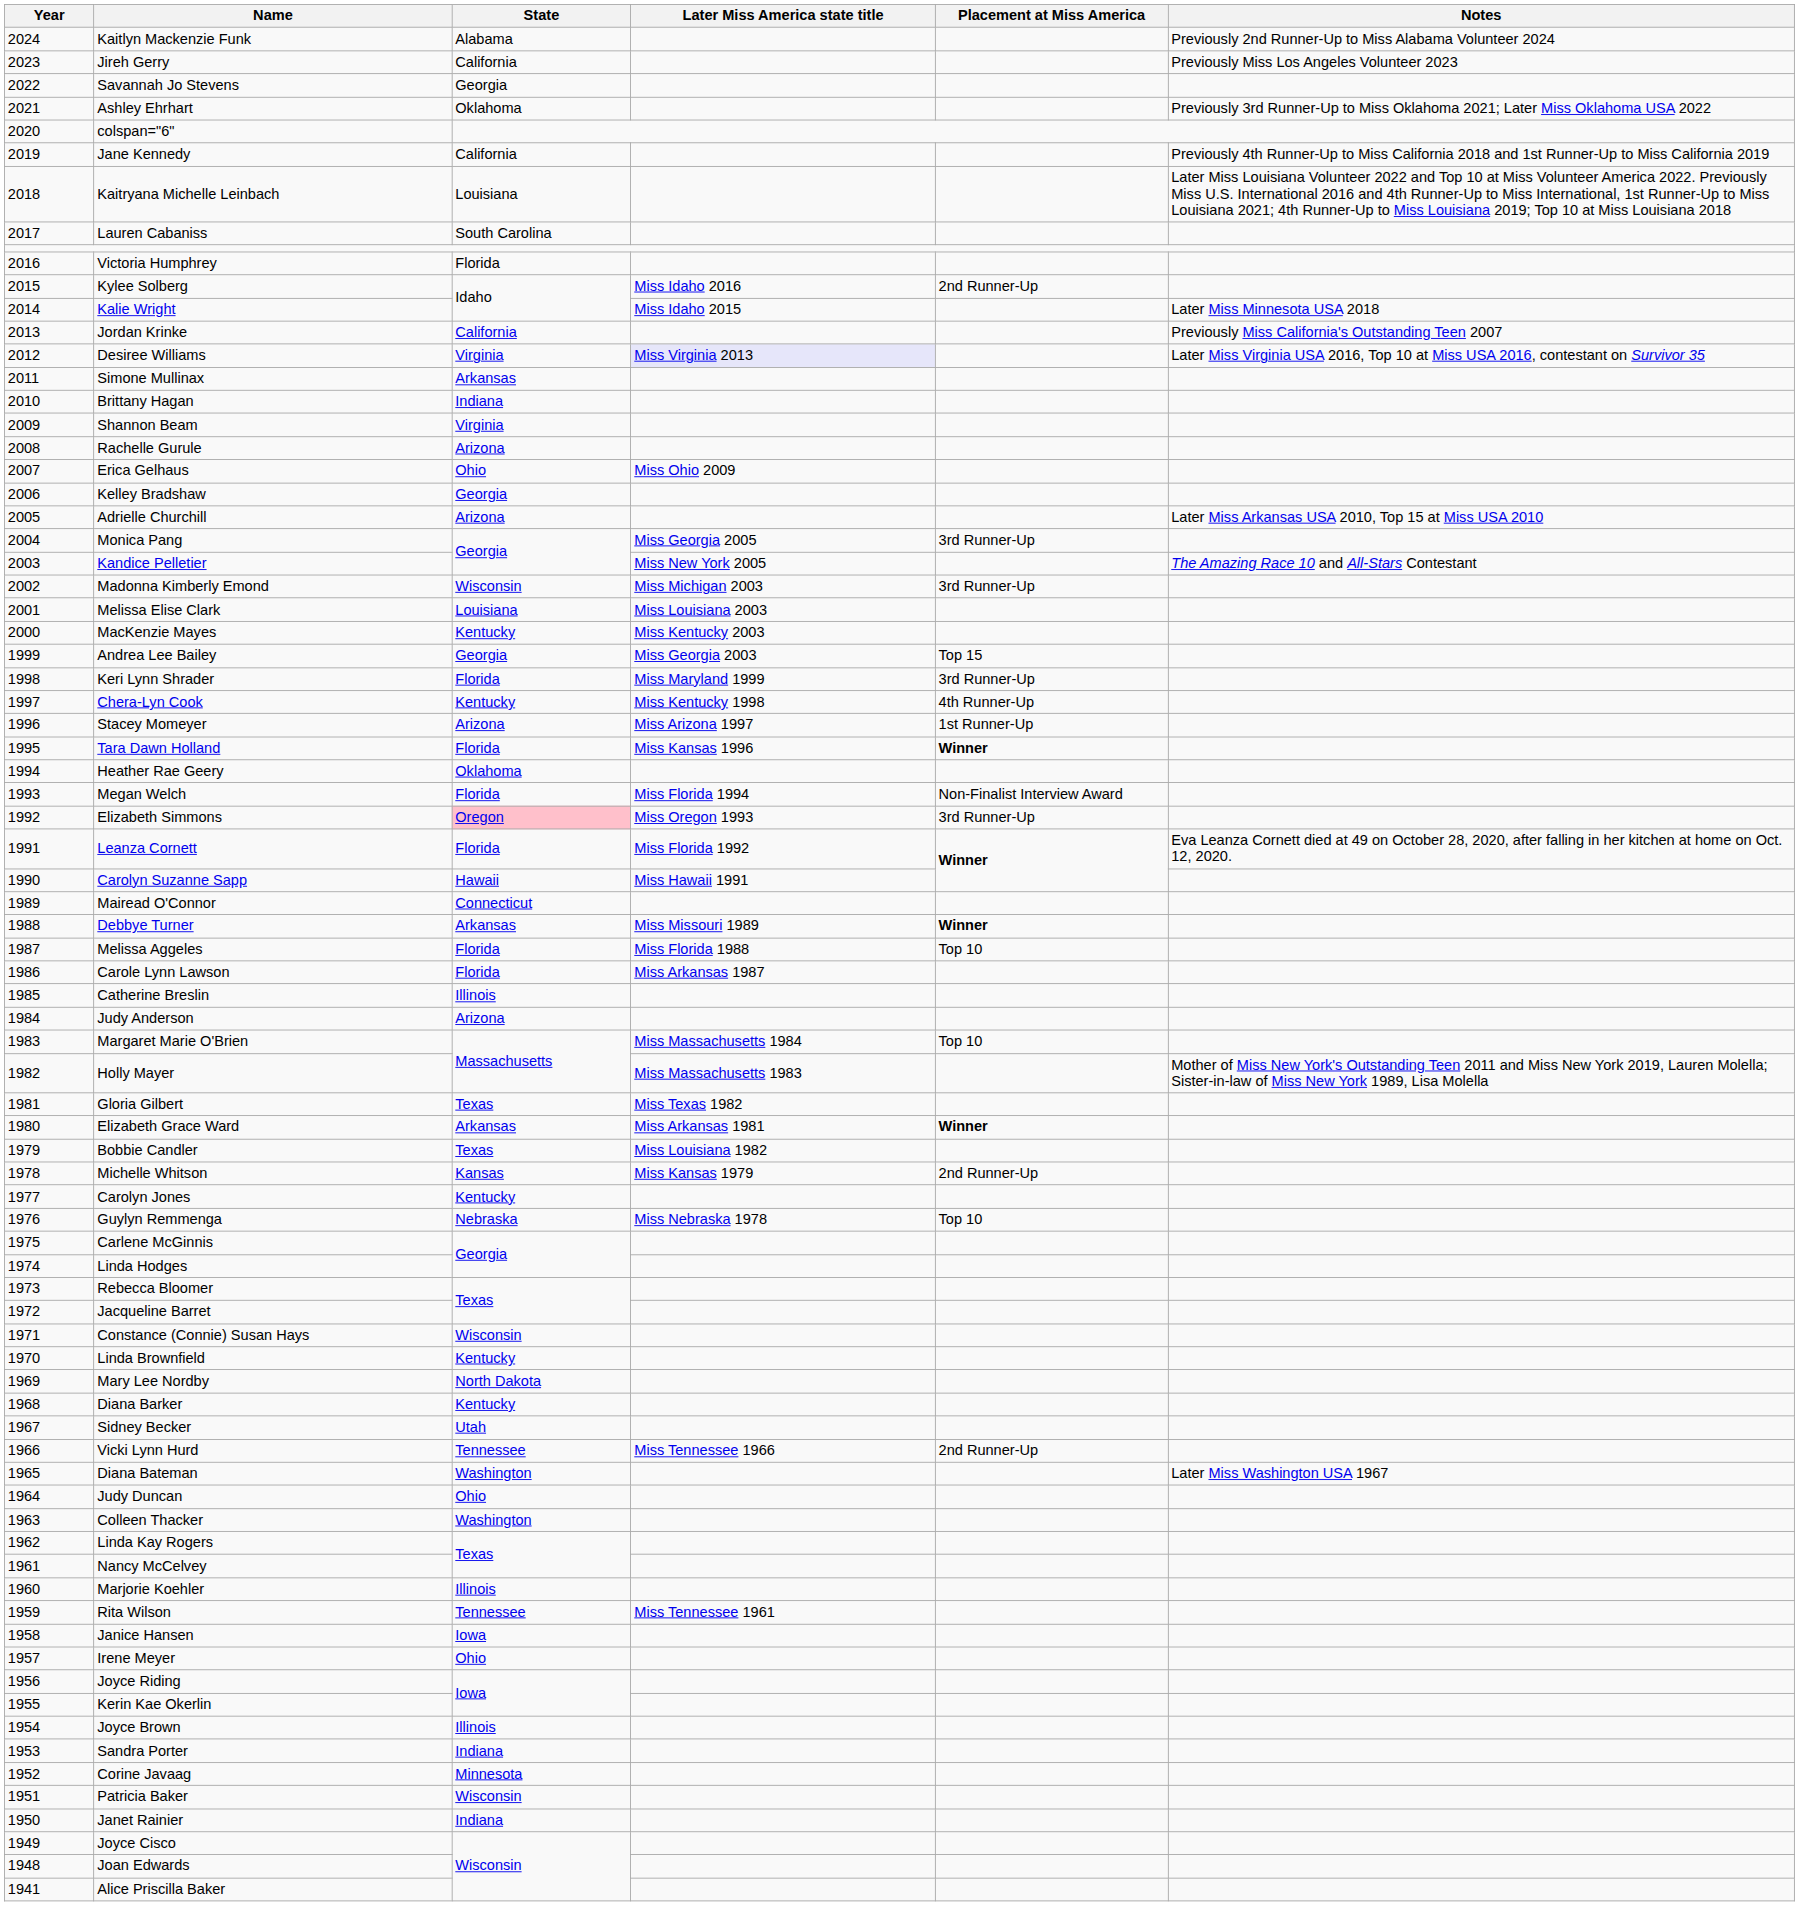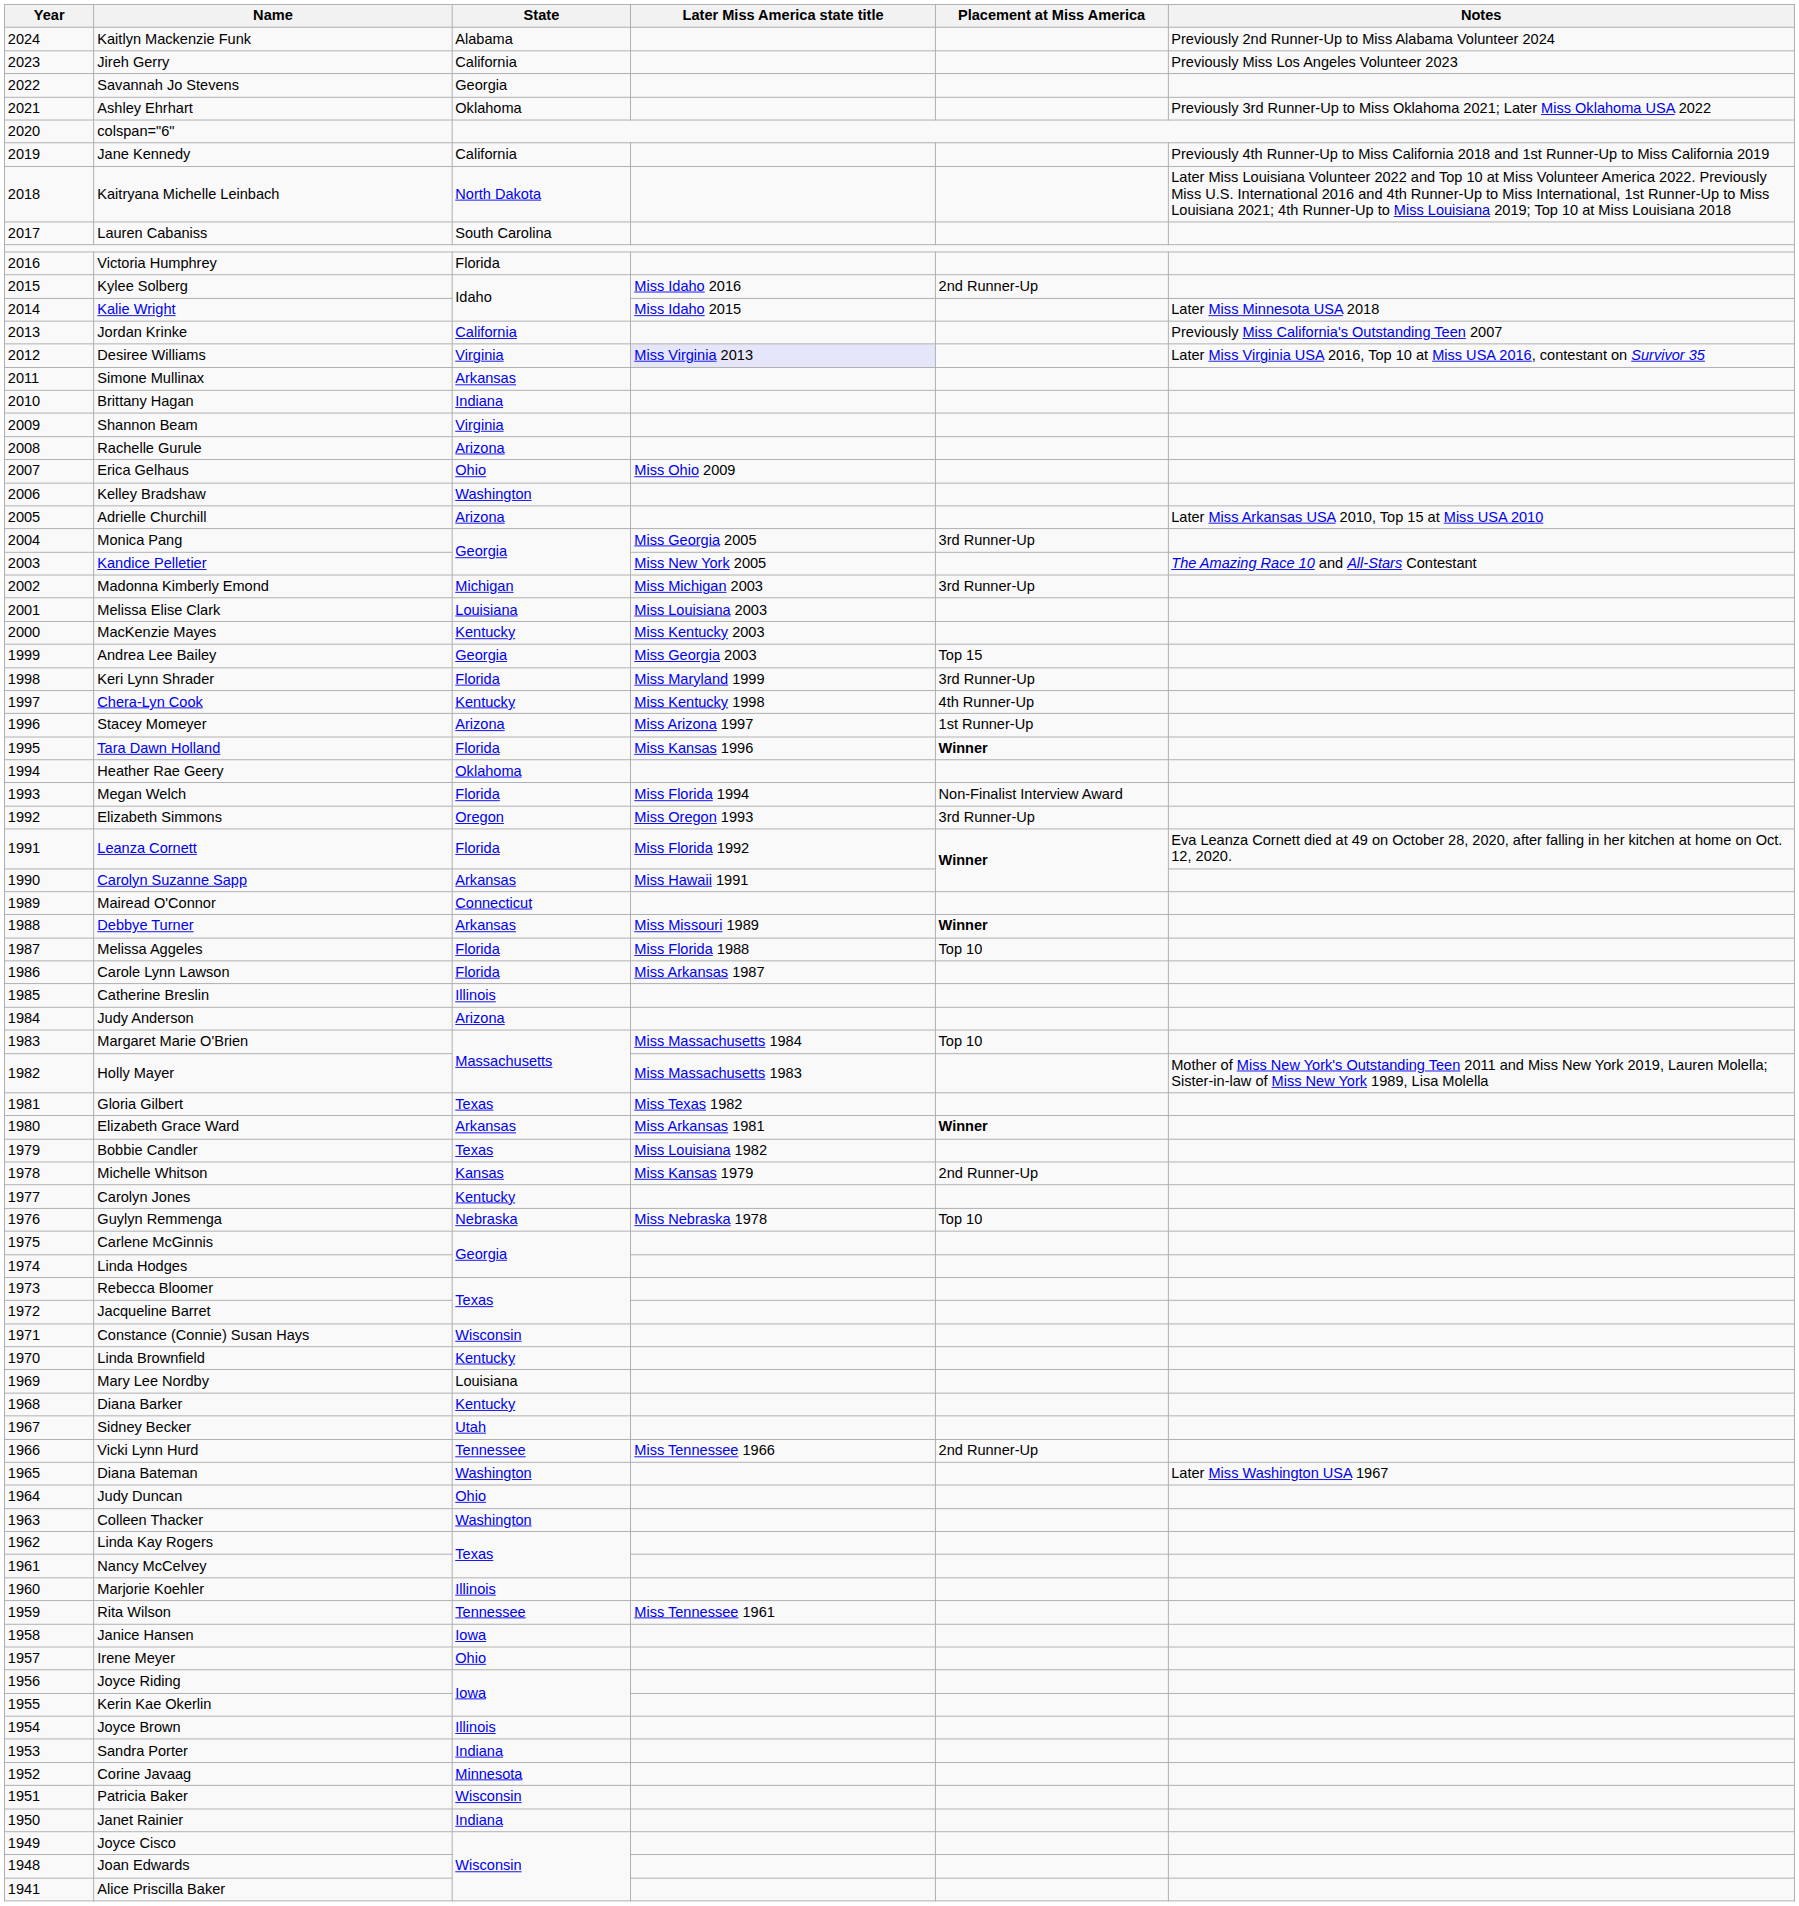(486, 194) Louisiana -> (498, 194) North Dakota
(481, 494) Georgia -> (493, 494) Washington
(488, 586) Wisconsin -> (484, 586) Michigan
(480, 817) pink background -> (480, 817) no background
(477, 880) Hawaii -> (486, 880) Arkansas
(498, 1381) North Dakota -> (486, 1381) Louisiana
